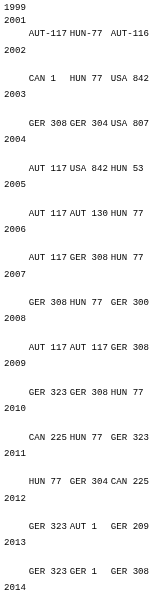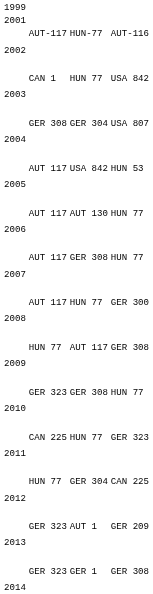(48, 303) GER 308 -> (48, 303) AUT 117
(48, 348) AUT 117 -> (45, 348) HUN 77
